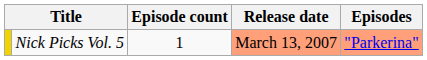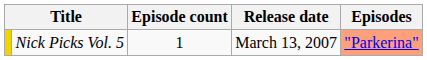(286, 42) lightsalmon background -> (286, 42) no background
